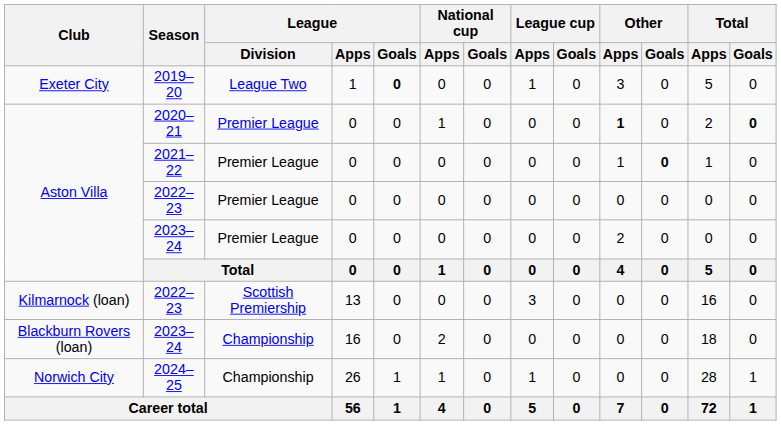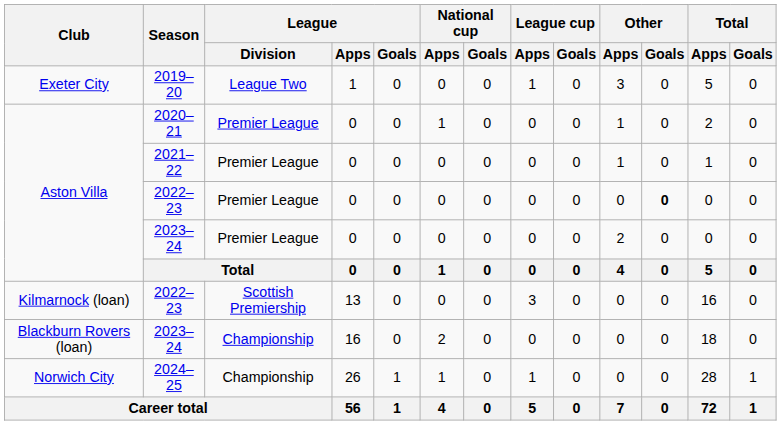(397, 84) bold -> (397, 84) normal
(621, 123) bold -> (621, 123) normal
(753, 123) bold -> (753, 123) normal
(665, 162) bold -> (665, 162) normal
(665, 200) normal -> (665, 200) bold
